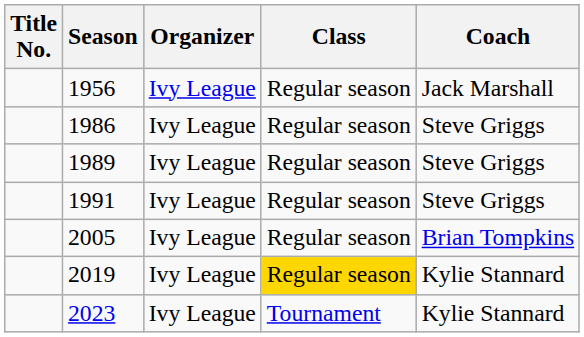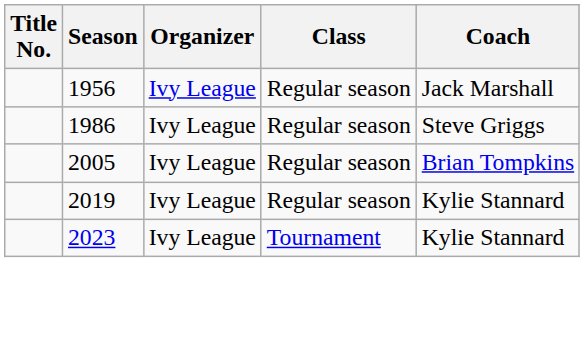- row: (92, 162)
- row: (92, 200)
(339, 275) gold background -> (339, 200) no background
